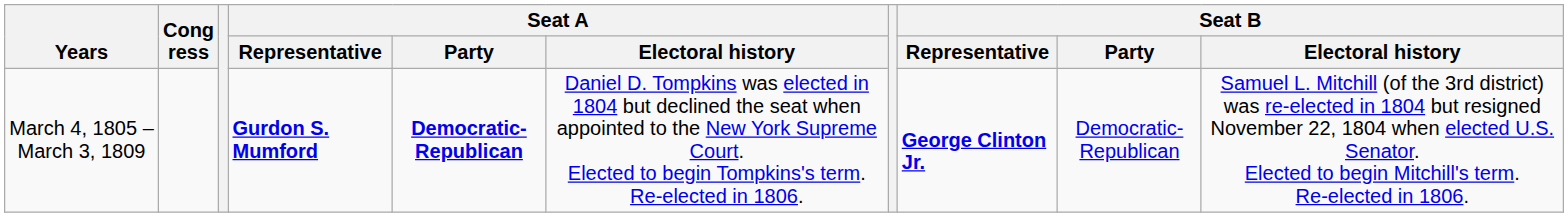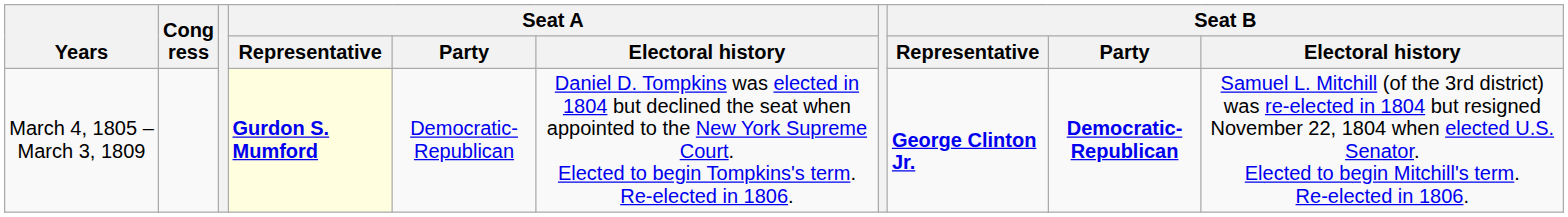(281, 140) no background -> (281, 140) lightyellow background
(469, 140) bold -> (464, 140) normal
(1129, 140) normal -> (1125, 140) bold
